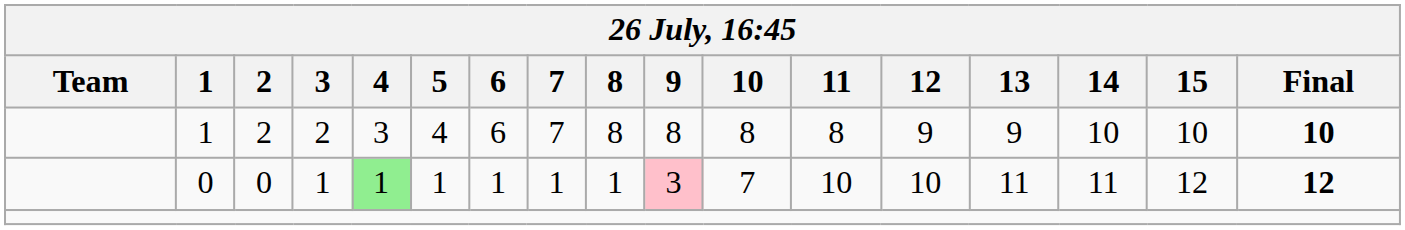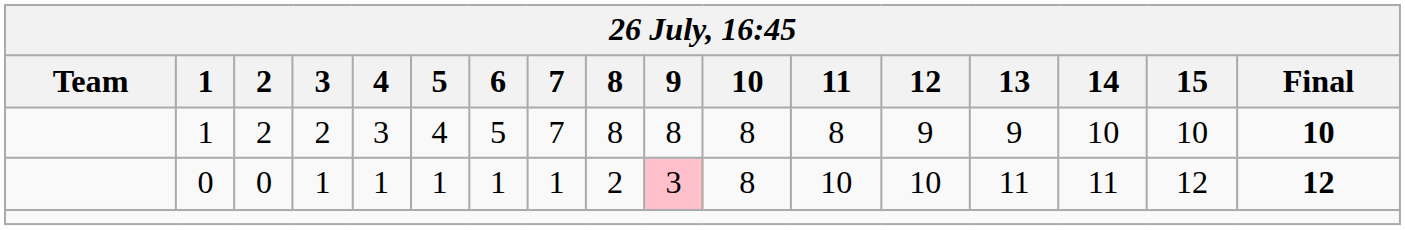(498, 132) 6 -> (498, 132) 5
(381, 183) lightgreen background -> (381, 183) no background
(615, 183) 1 -> (615, 183) 2
(747, 183) 7 -> (747, 183) 8
